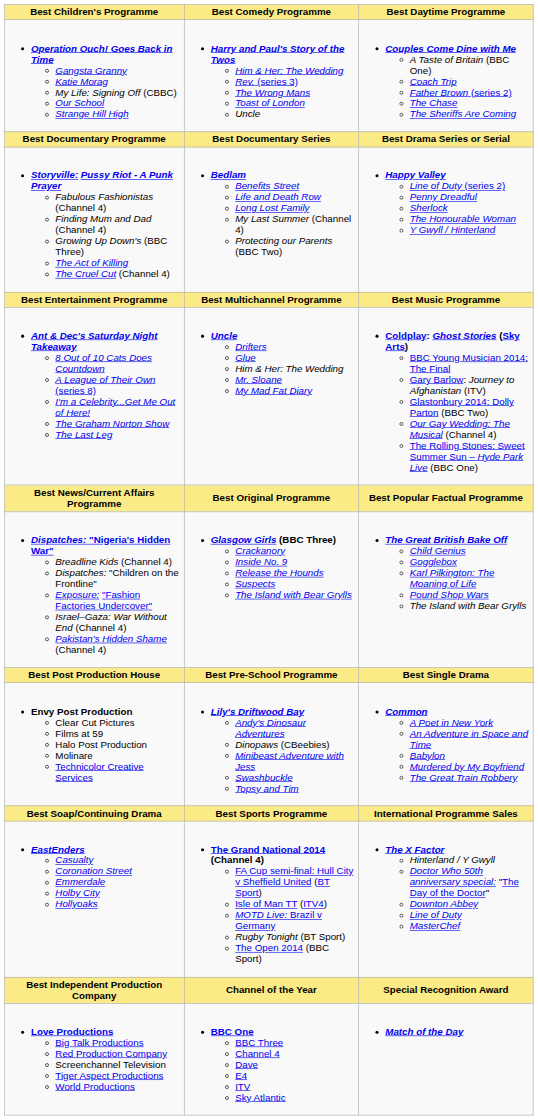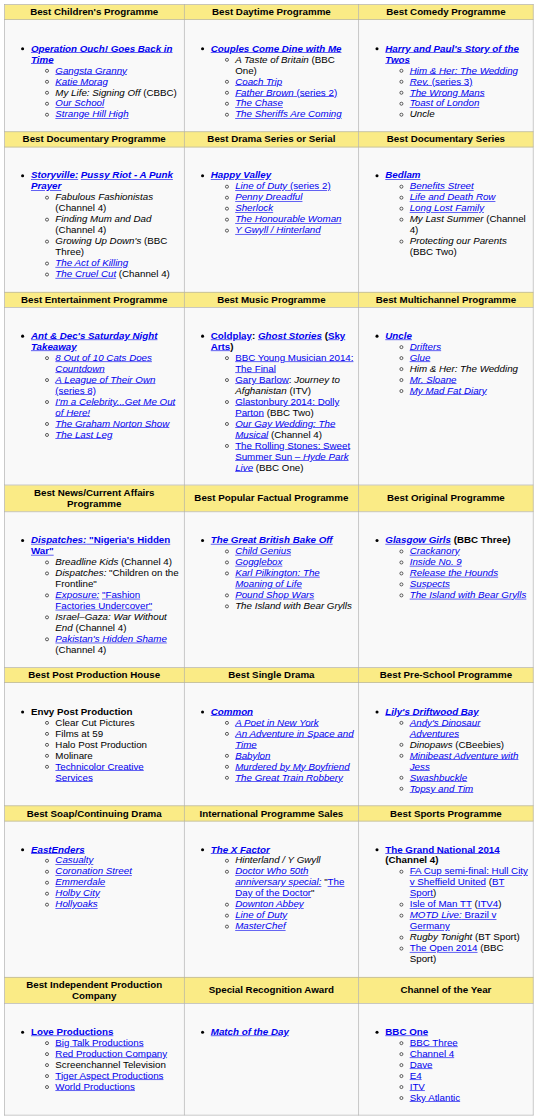columns swapped: (271, 12) <-> (446, 12)
